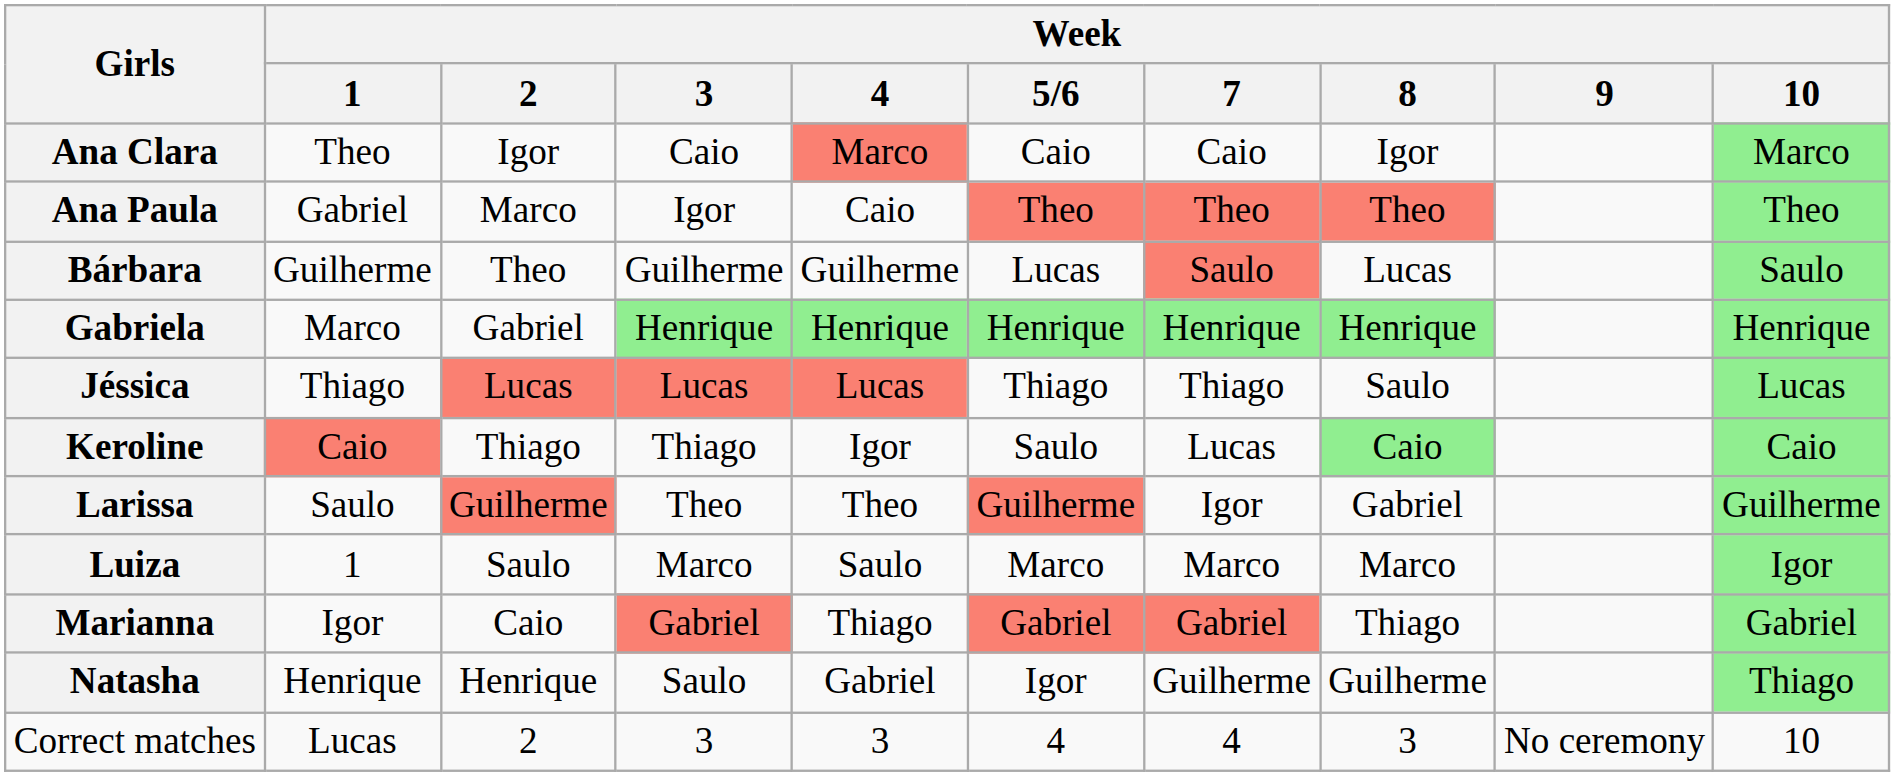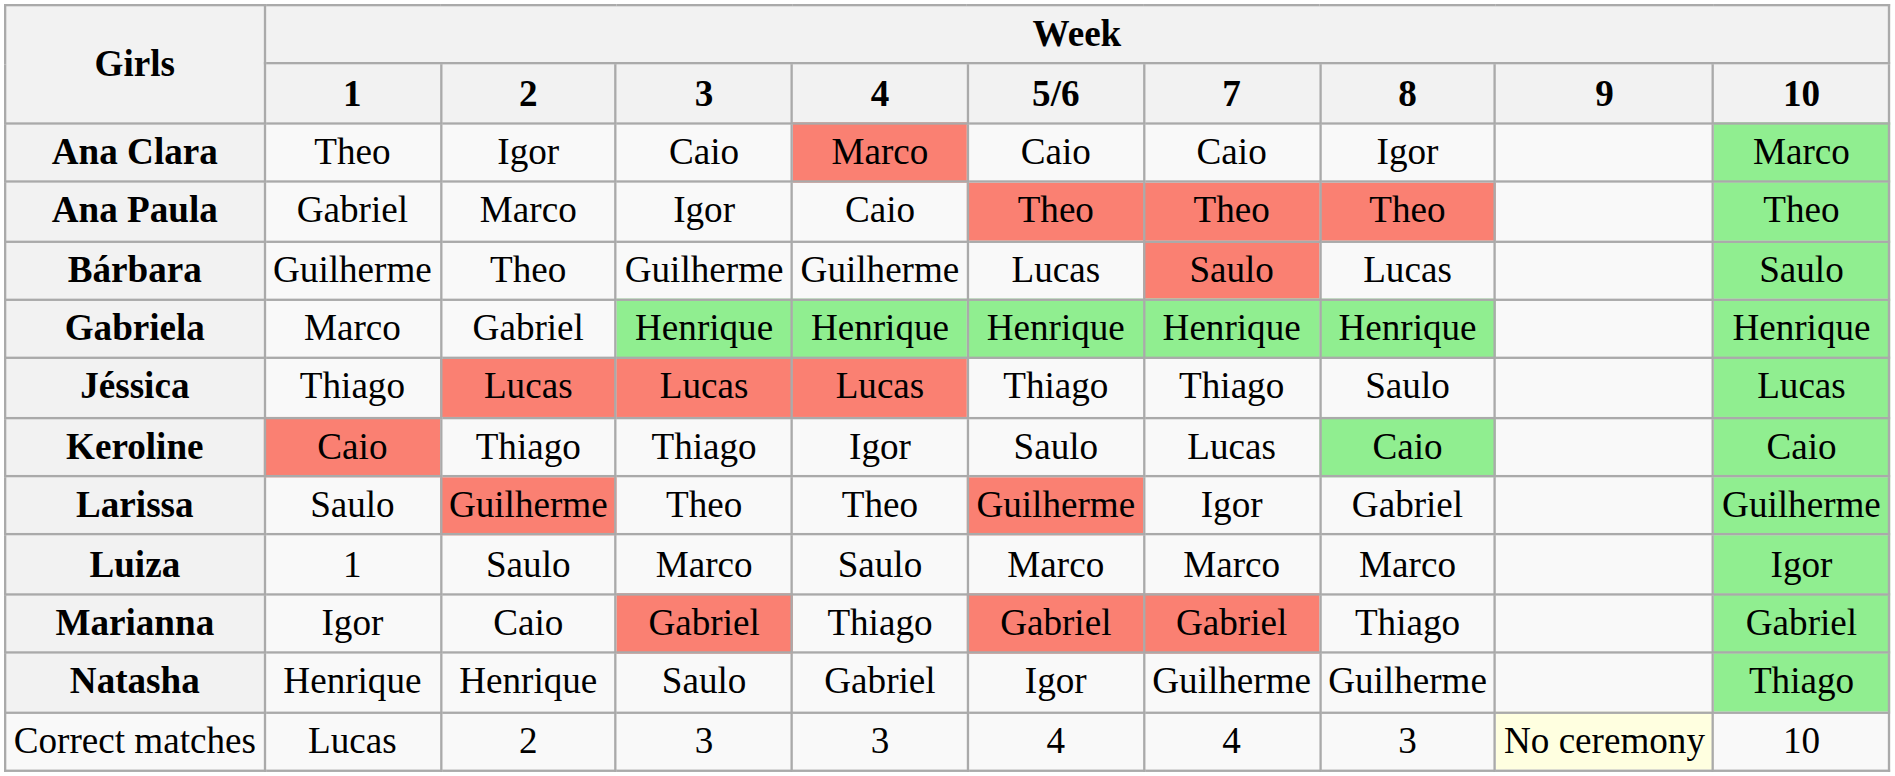(1604, 740) no background -> (1604, 740) lightyellow background
